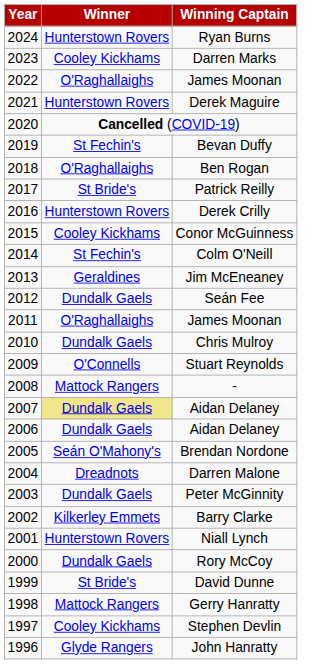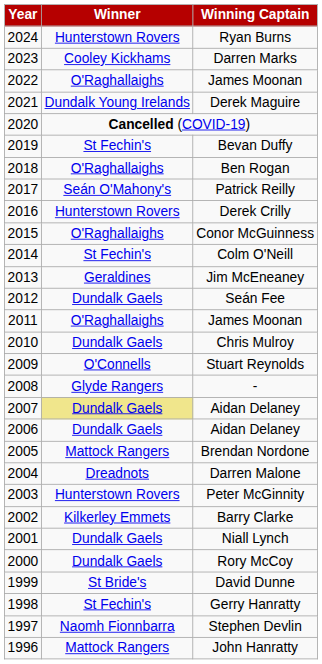(107, 102) Hunterstown Rovers -> (117, 102) Dundalk Young Irelands
(107, 189) St Bride's -> (117, 189) Seán O'Mahony's
(107, 233) Cooley Kickhams -> (117, 233) O'Raghallaighs
(107, 386) Mattock Rangers -> (117, 386) Glyde Rangers
(107, 451) Seán O'Mahony's -> (117, 451) Mattock Rangers
(107, 495) Dundalk Gaels -> (117, 495) Hunterstown Rovers
(107, 539) Hunterstown Rovers -> (117, 539) Dundalk Gaels
(107, 604) Mattock Rangers -> (117, 604) St Fechin's
(107, 626) Cooley Kickhams -> (117, 626) Naomh Fionnbarra
(107, 648) Glyde Rangers -> (117, 648) Mattock Rangers
